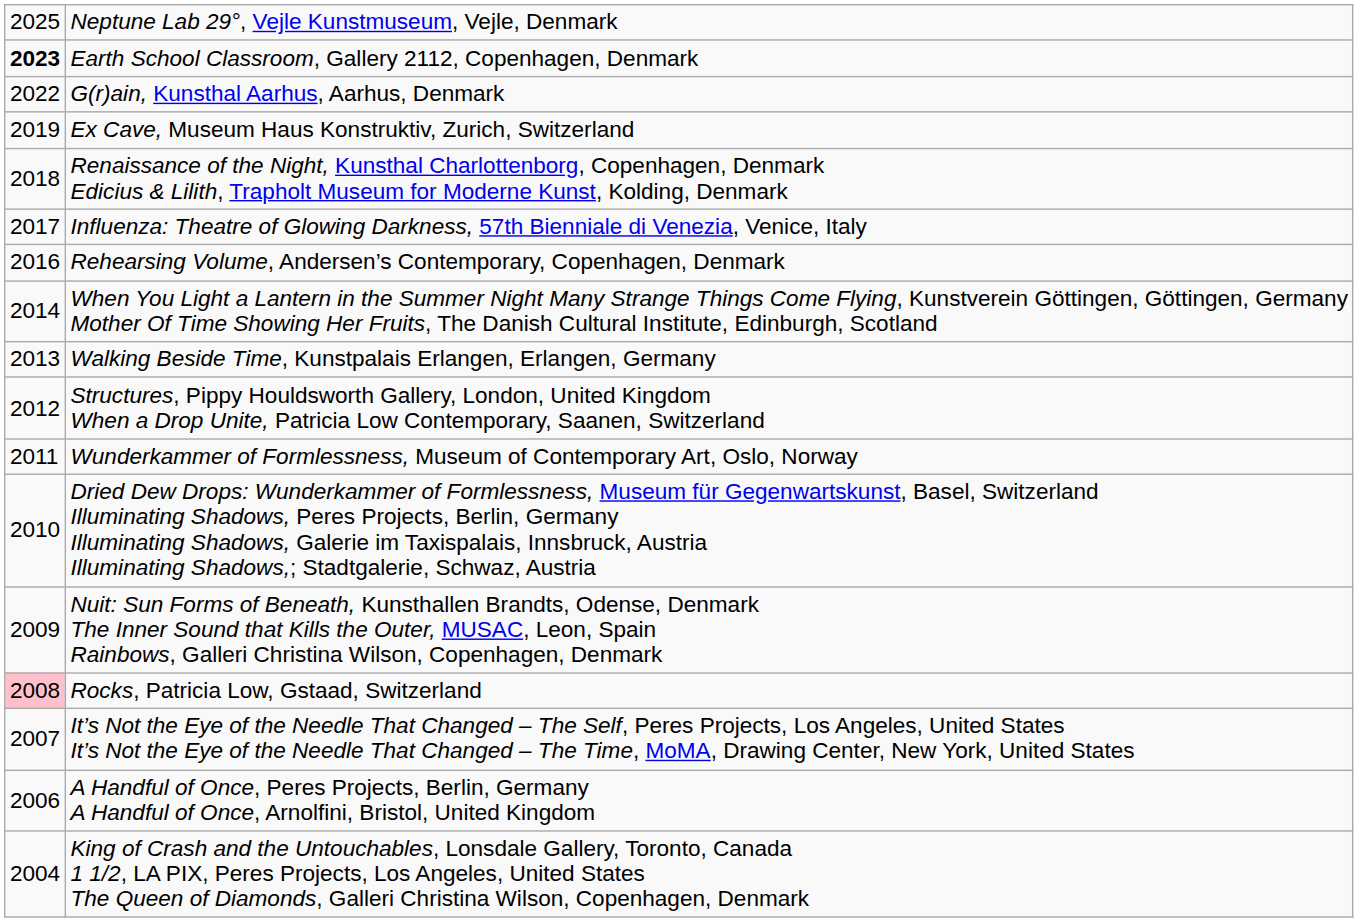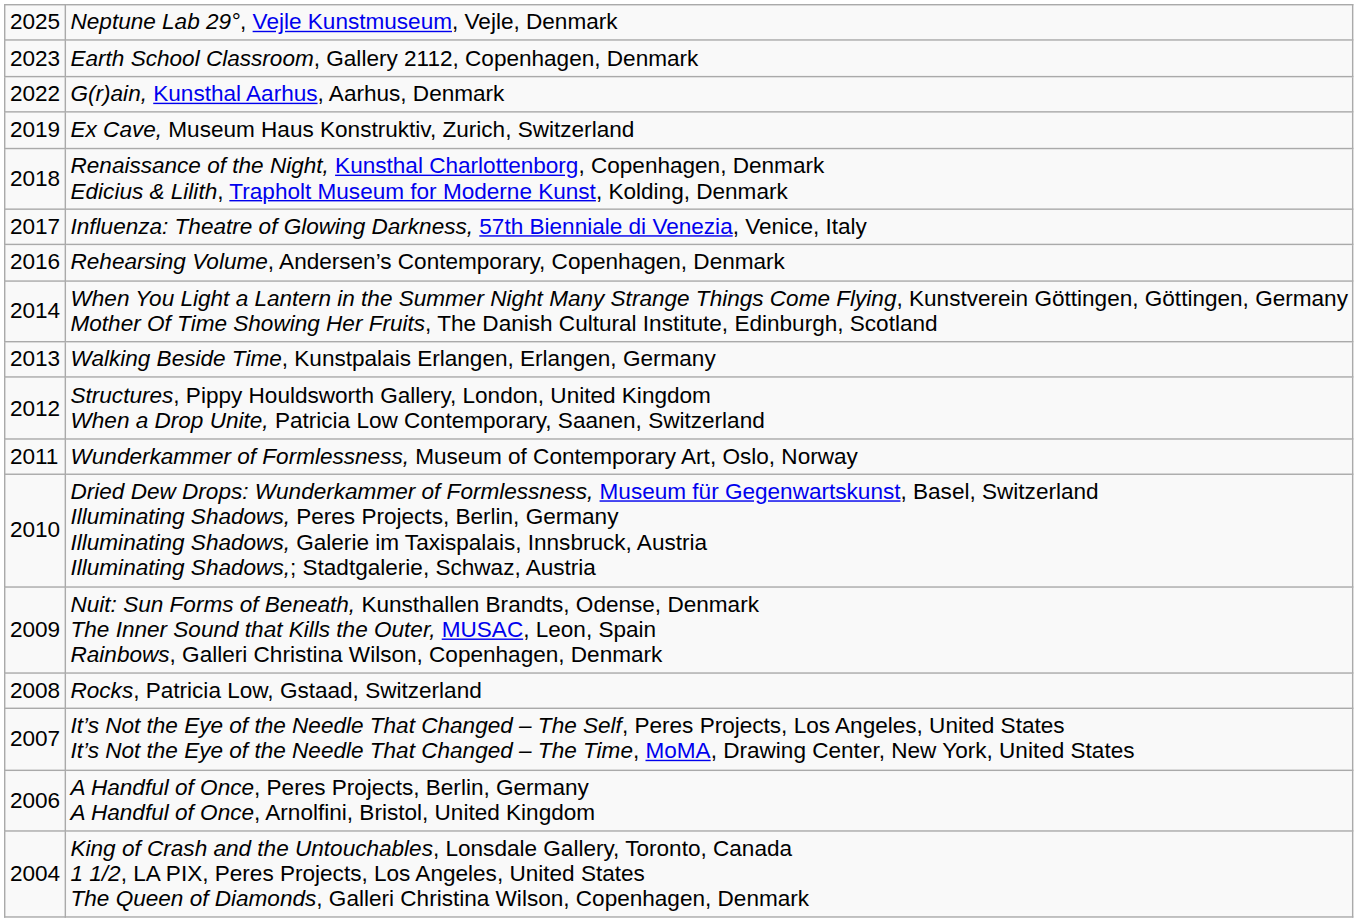(35, 58) bold -> (35, 58) normal
(35, 690) pink background -> (35, 690) no background
